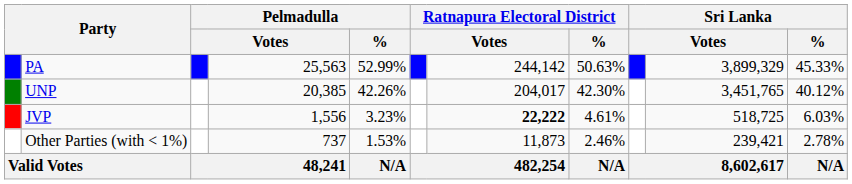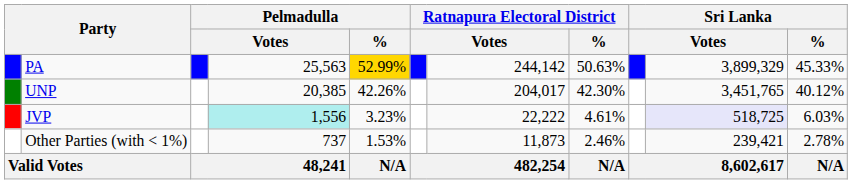(382, 66) no background -> (382, 66) gold background
(328, 116) no background -> (328, 116) paleturquoise background
(543, 116) bold -> (543, 116) normal
(758, 116) no background -> (758, 116) lavender background
